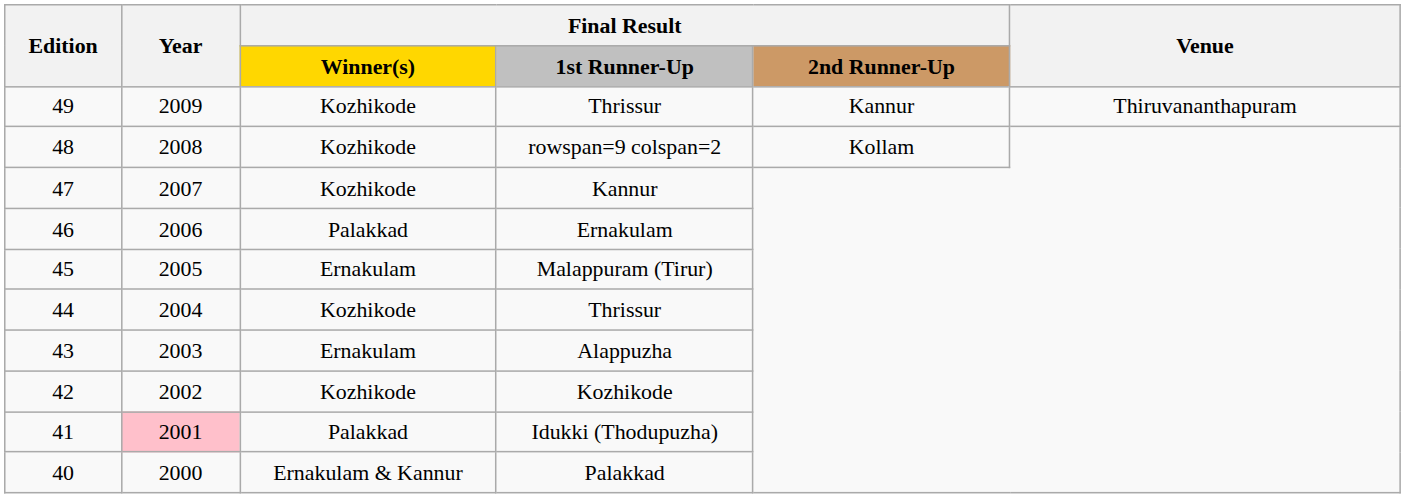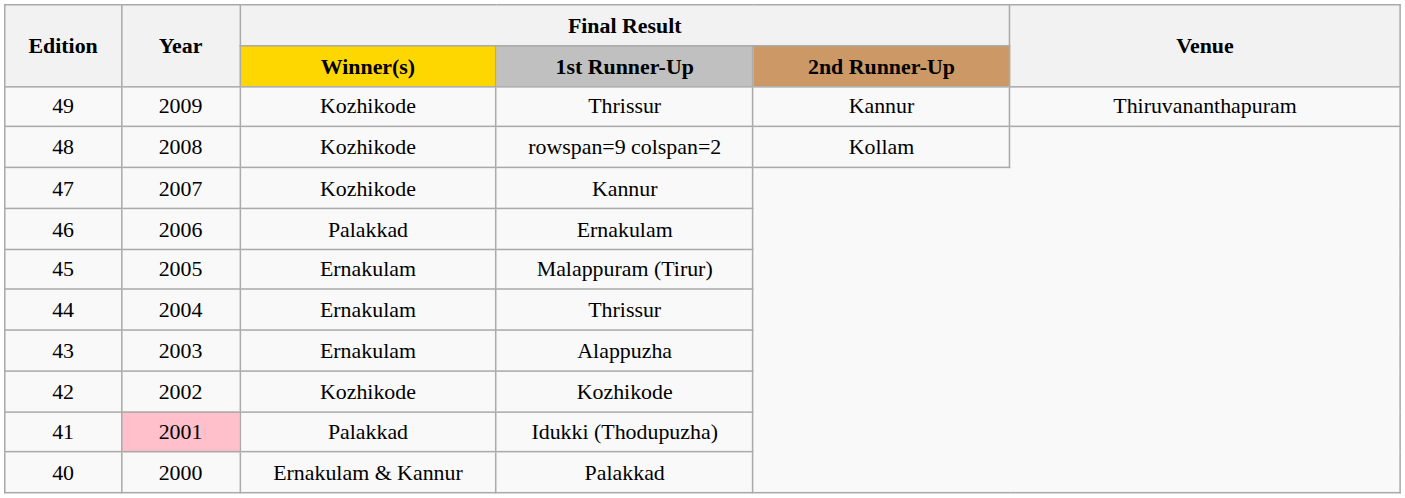(368, 310) Kozhikode -> (368, 310) Ernakulam
